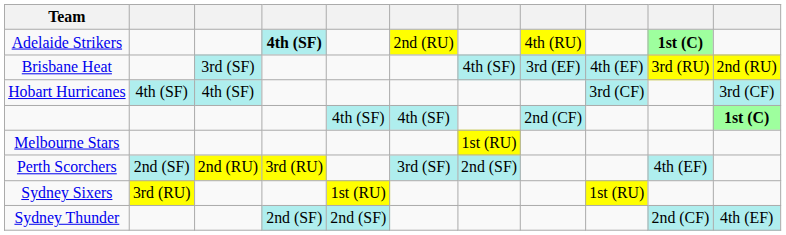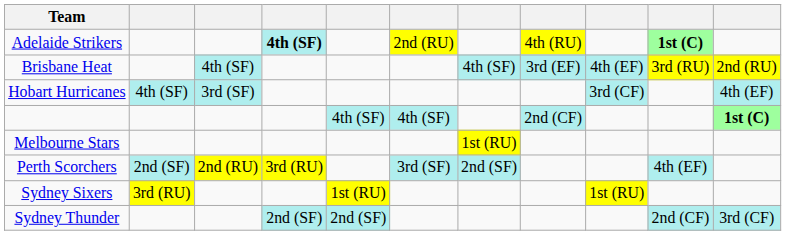(228, 67) 3rd (SF) -> (228, 67) 4th (SF)
(228, 92) 4th (SF) -> (228, 92) 3rd (SF)
(747, 92) 3rd (CF) -> (747, 92) 4th (EF)
(747, 218) 4th (EF) -> (747, 218) 3rd (CF)
